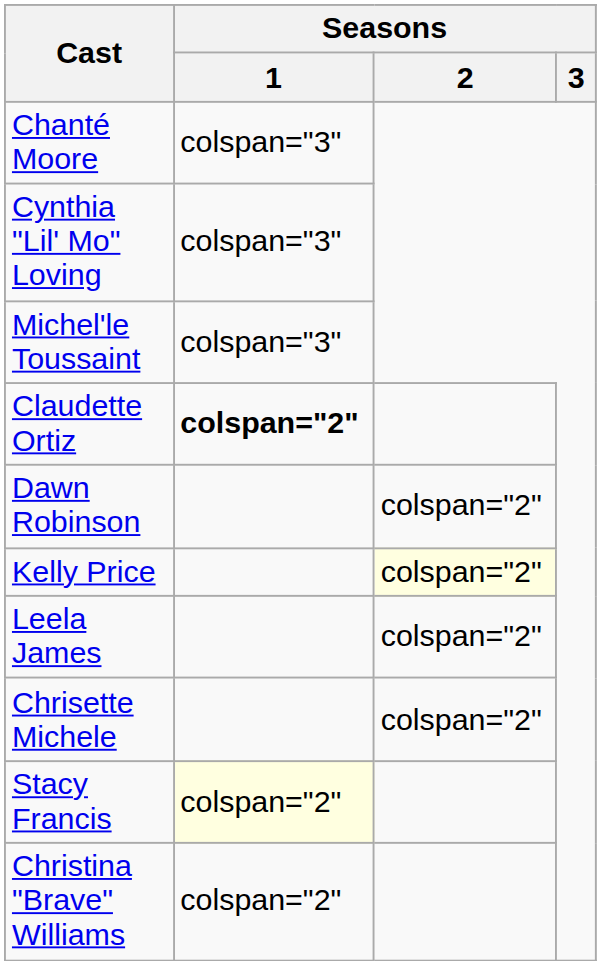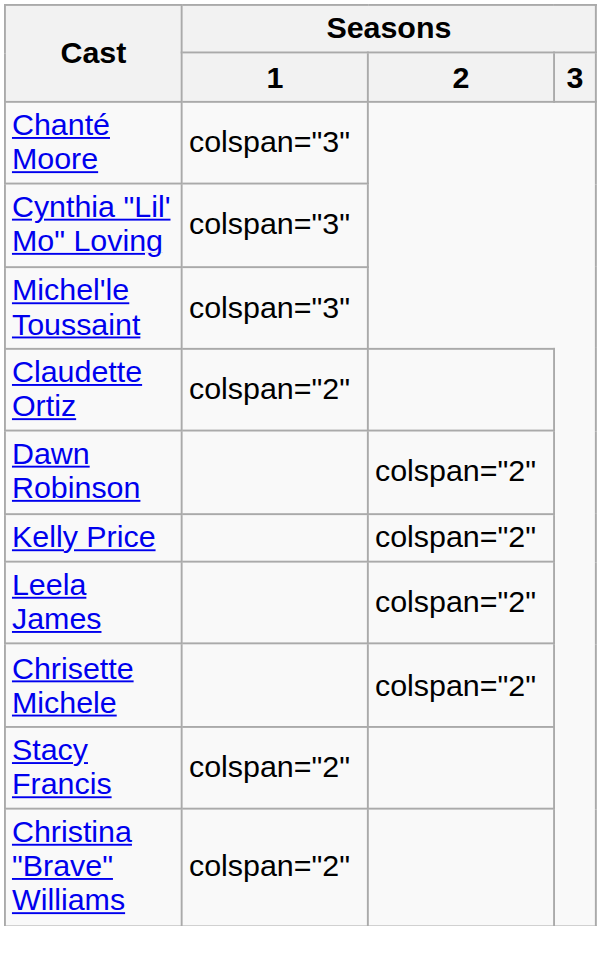(269, 423) bold -> (269, 389) normal
(461, 571) lightyellow background -> (455, 537) no background
(261, 801) lightyellow background -> (269, 767) no background
